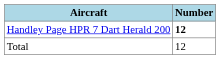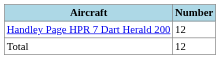(180, 29) bold -> (180, 29) normal
